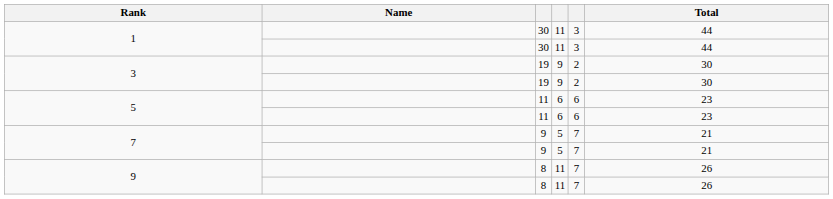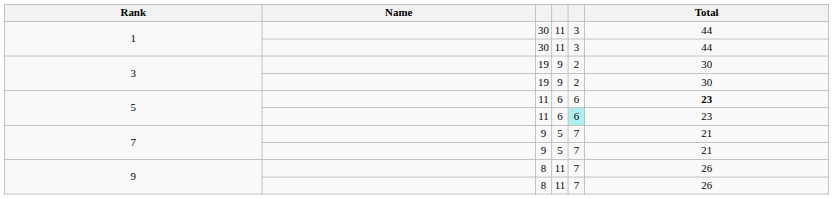(707, 99) normal -> (707, 99) bold
(576, 116) no background -> (576, 116) paleturquoise background
